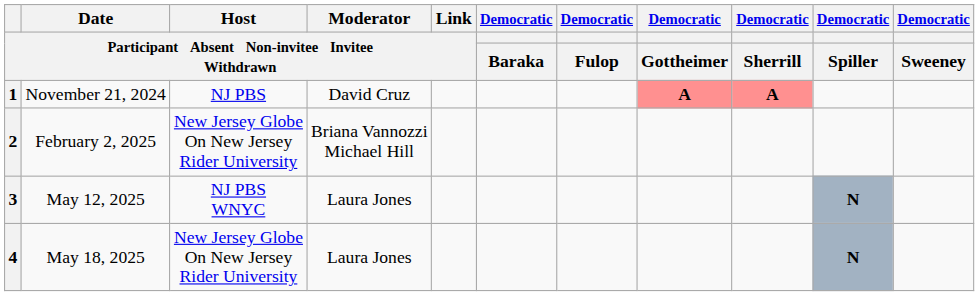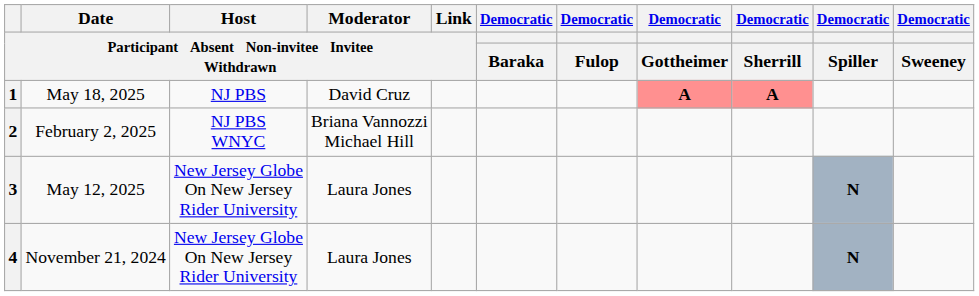(96, 94) November 21, 2024 -> (96, 94) May 18, 2025
(238, 141) New Jersey Globe On New Jersey Rider University -> (238, 131) NJ PBS WNYC
(238, 199) NJ PBS WNYC -> (238, 189) New Jersey Globe On New Jersey Rider University
(96, 257) May 18, 2025 -> (96, 257) November 21, 2024
